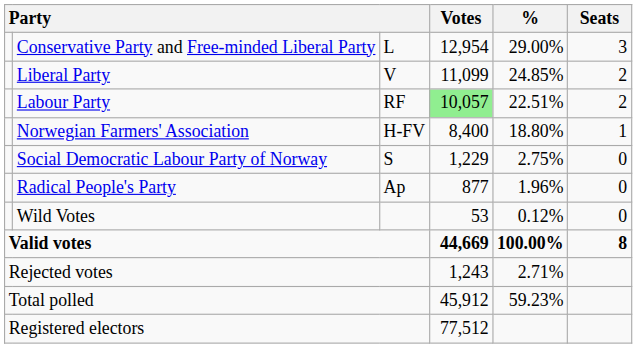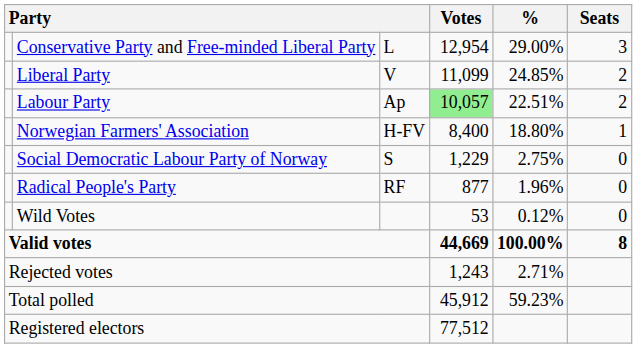(394, 103) RF -> (394, 103) Ap
(394, 187) Ap -> (394, 187) RF
